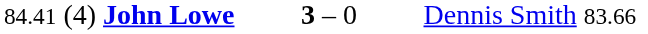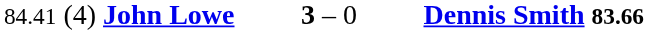(530, 14) normal -> (534, 14) bold
